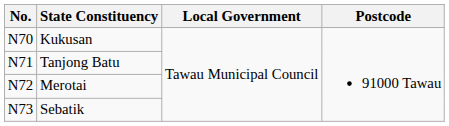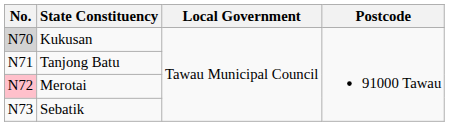(21, 39) no background -> (21, 39) lightgrey background
(21, 86) no background -> (21, 86) pink background
